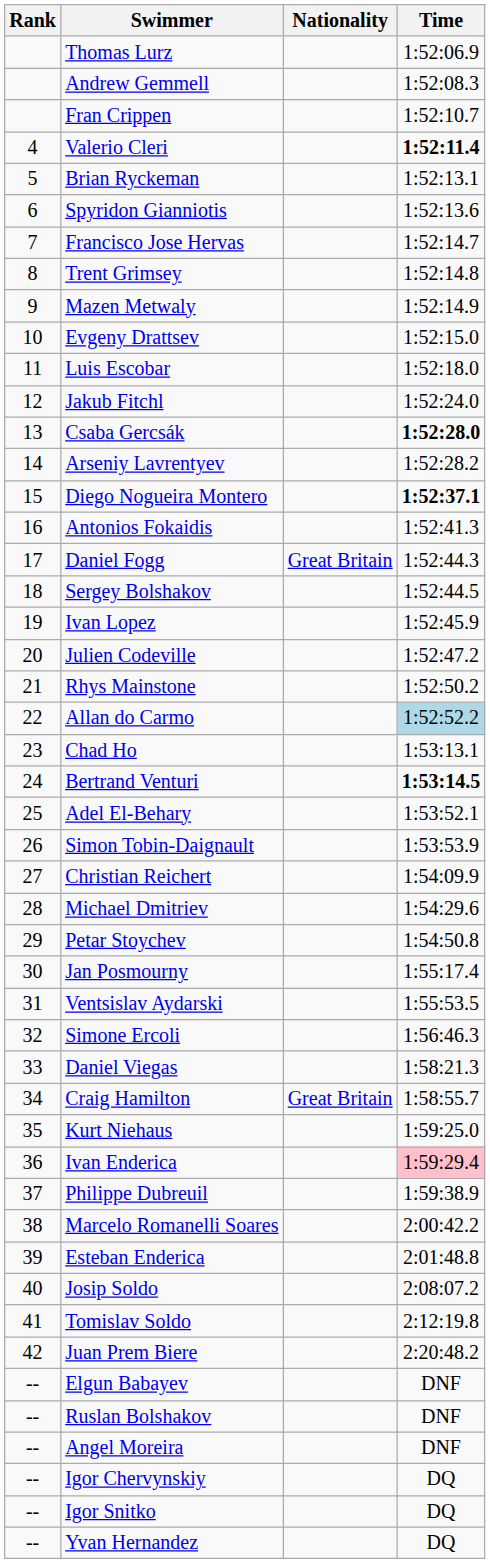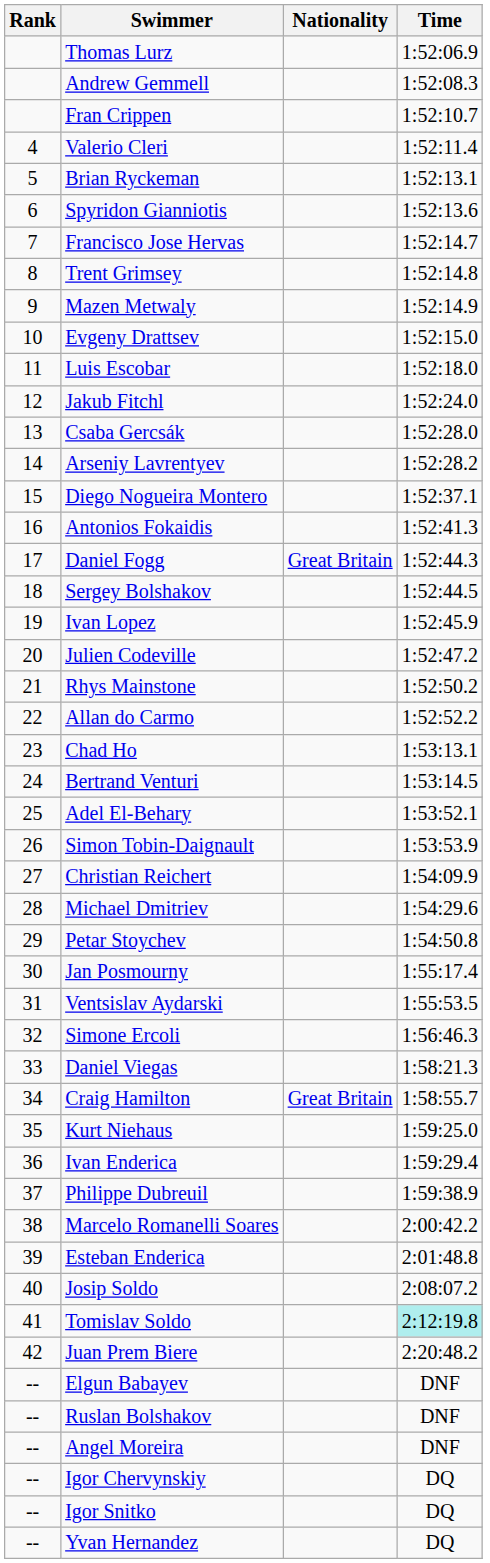(441, 147) bold -> (440, 147) normal
(441, 432) bold -> (440, 432) normal
(441, 496) bold -> (440, 496) normal
(441, 718) lightblue background -> (440, 718) no background
(441, 781) bold -> (440, 781) normal
(441, 1162) pink background -> (440, 1162) no background
(441, 1320) no background -> (440, 1320) paleturquoise background
